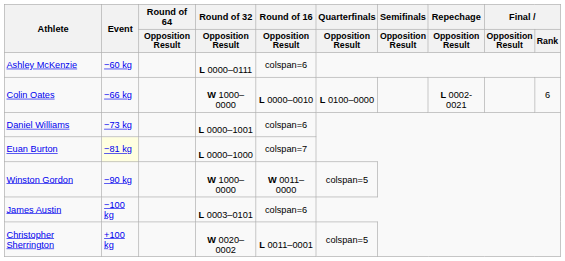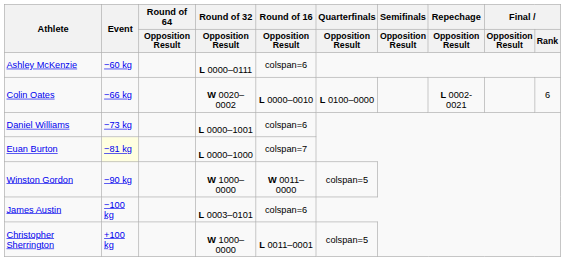(226, 100) W 1000–0000 -> (226, 100) W 0020–0002
(226, 245) W 0020–0002 -> (226, 245) W 1000–0000
